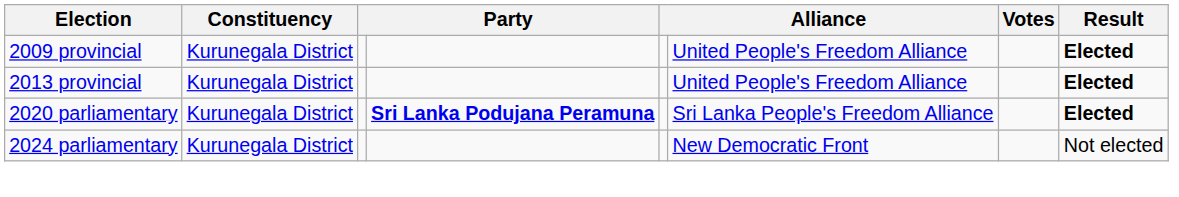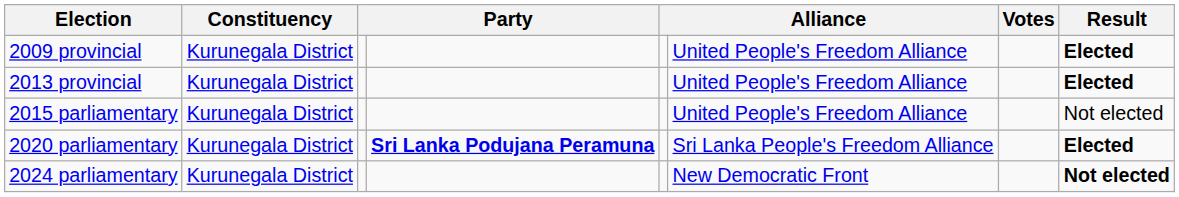+ row: (93, 113)
(1114, 144) normal -> (1117, 176) bold
